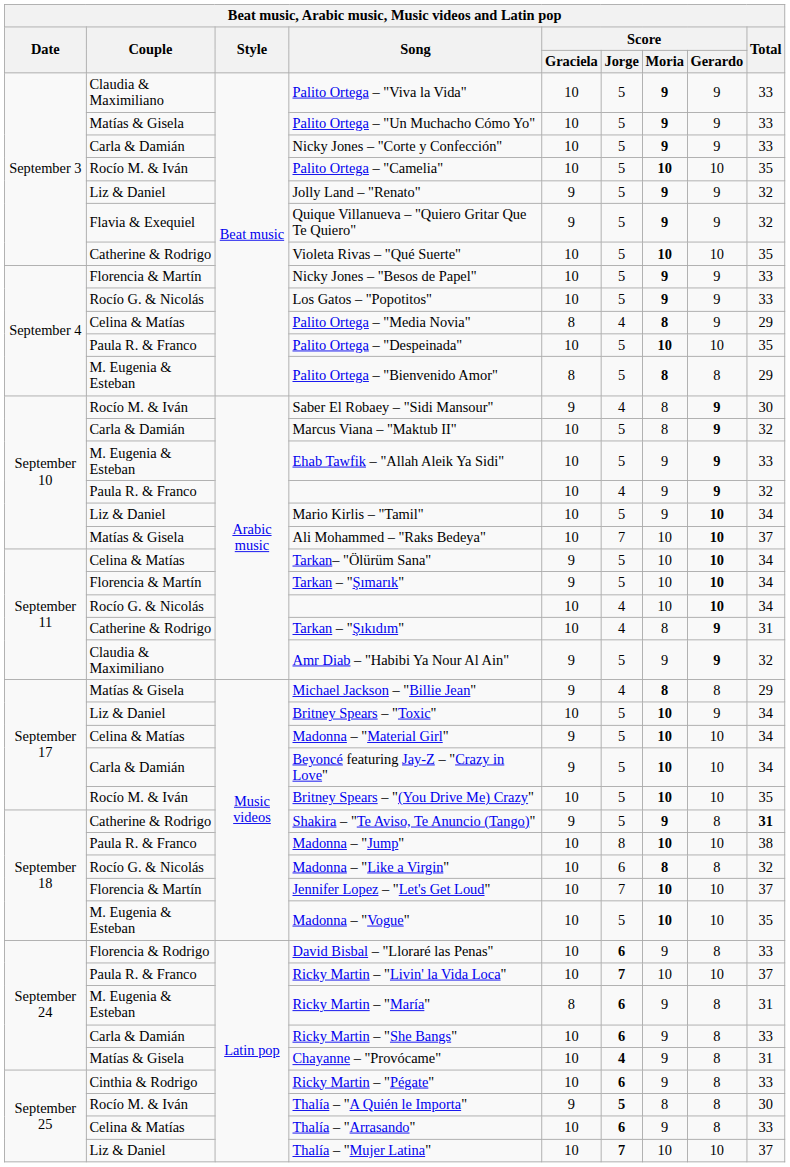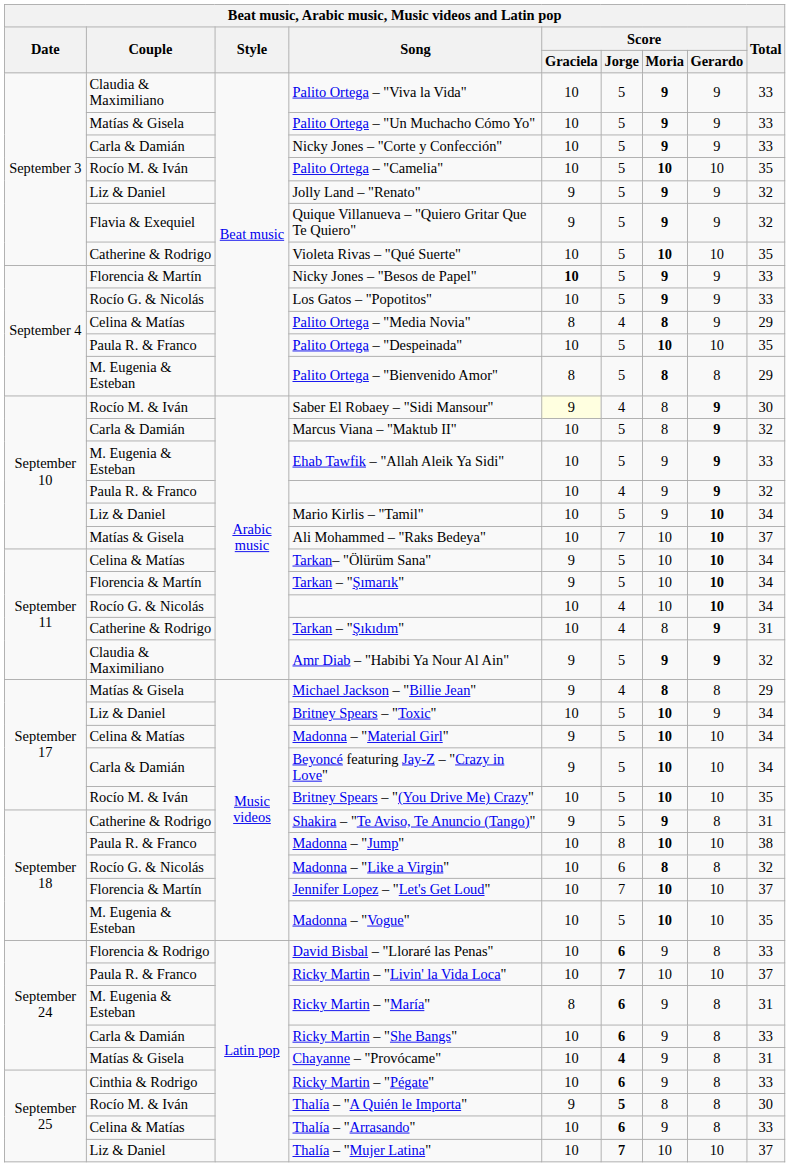(571, 276) normal -> (571, 276) bold
(571, 407) no background -> (571, 407) lightyellow background
(665, 659) normal -> (665, 659) bold
(766, 821) bold -> (766, 821) normal
